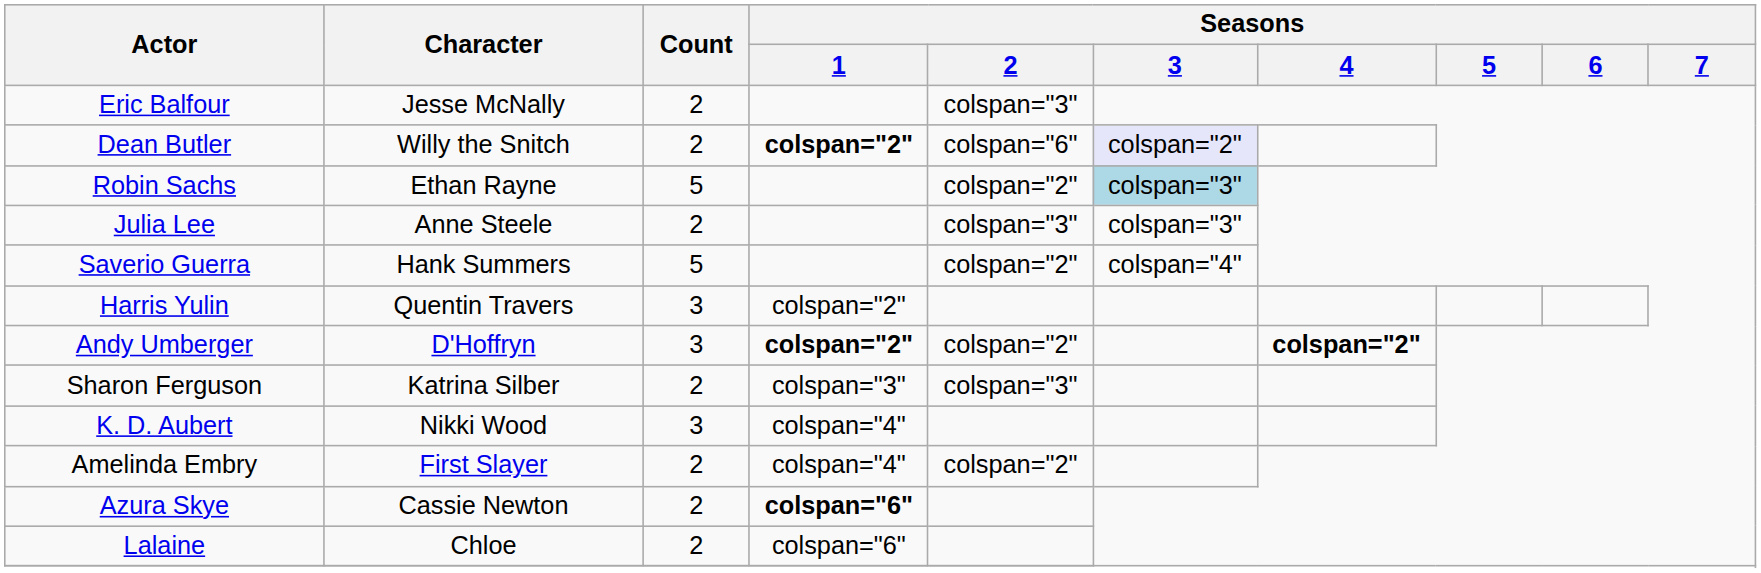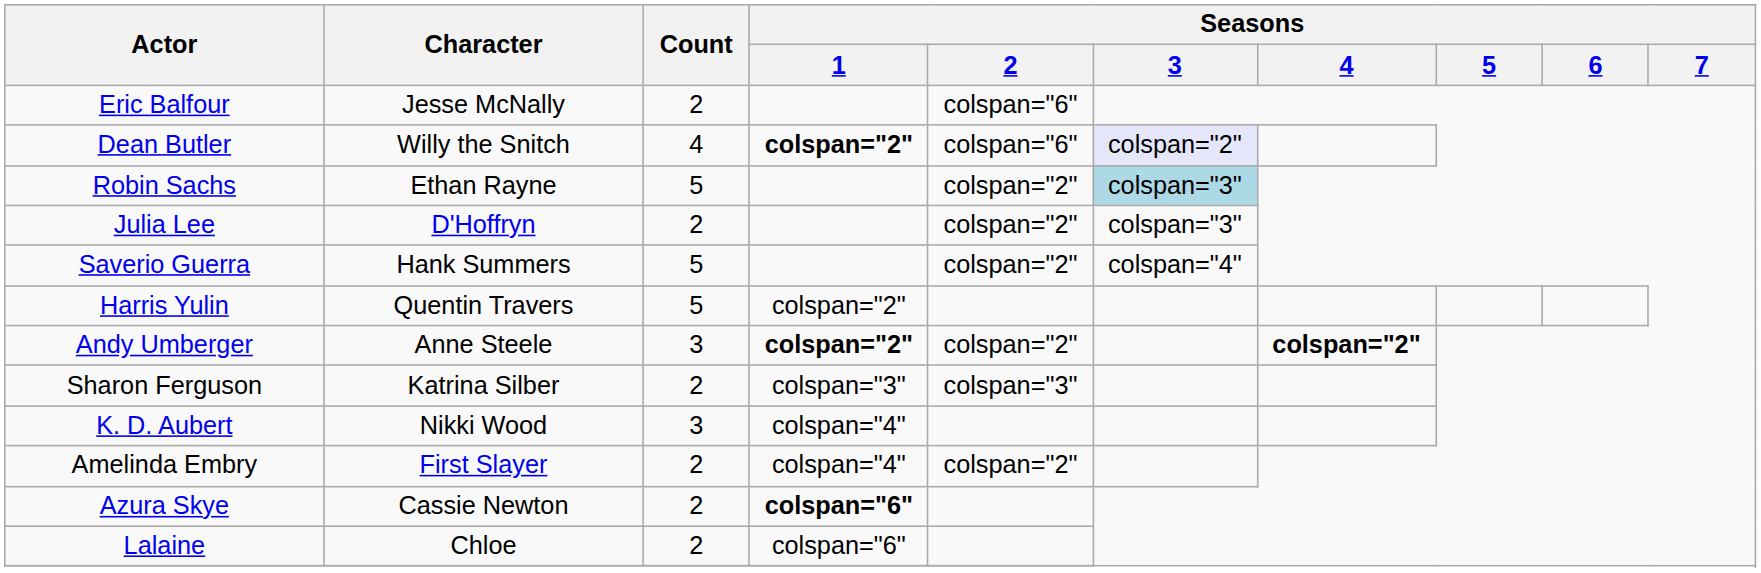(1010, 104) colspan="3" -> (1010, 104) colspan="6"
(696, 144) 2 -> (696, 144) 4
(483, 225) Anne Steele -> (483, 225) D'Hoffryn
(1010, 225) colspan="3" -> (1010, 225) colspan="2"
(696, 305) 3 -> (696, 305) 5
(483, 345) D'Hoffryn -> (483, 345) Anne Steele
